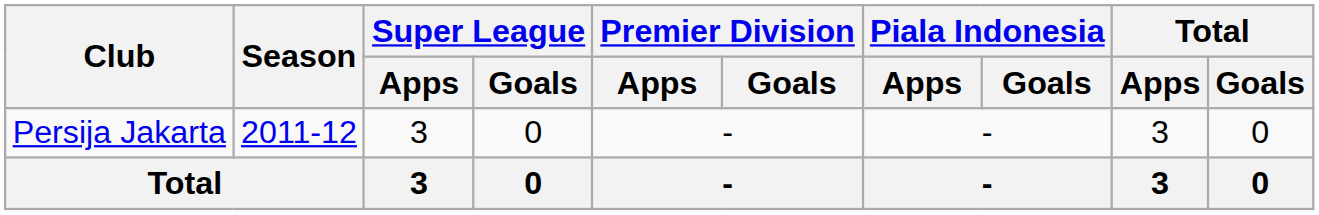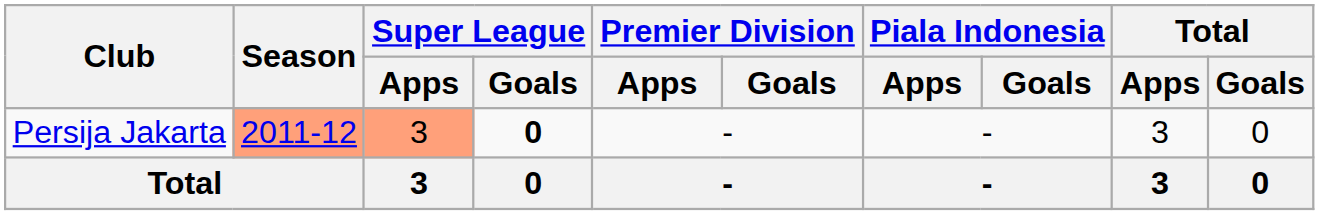(299, 133) no background -> (299, 133) lightsalmon background
(419, 133) no background -> (419, 133) lightsalmon background
(533, 133) normal -> (533, 133) bold
